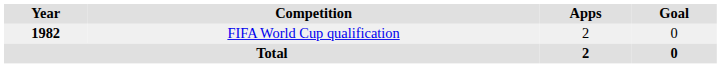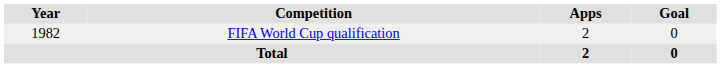(46, 33) bold -> (46, 33) normal
